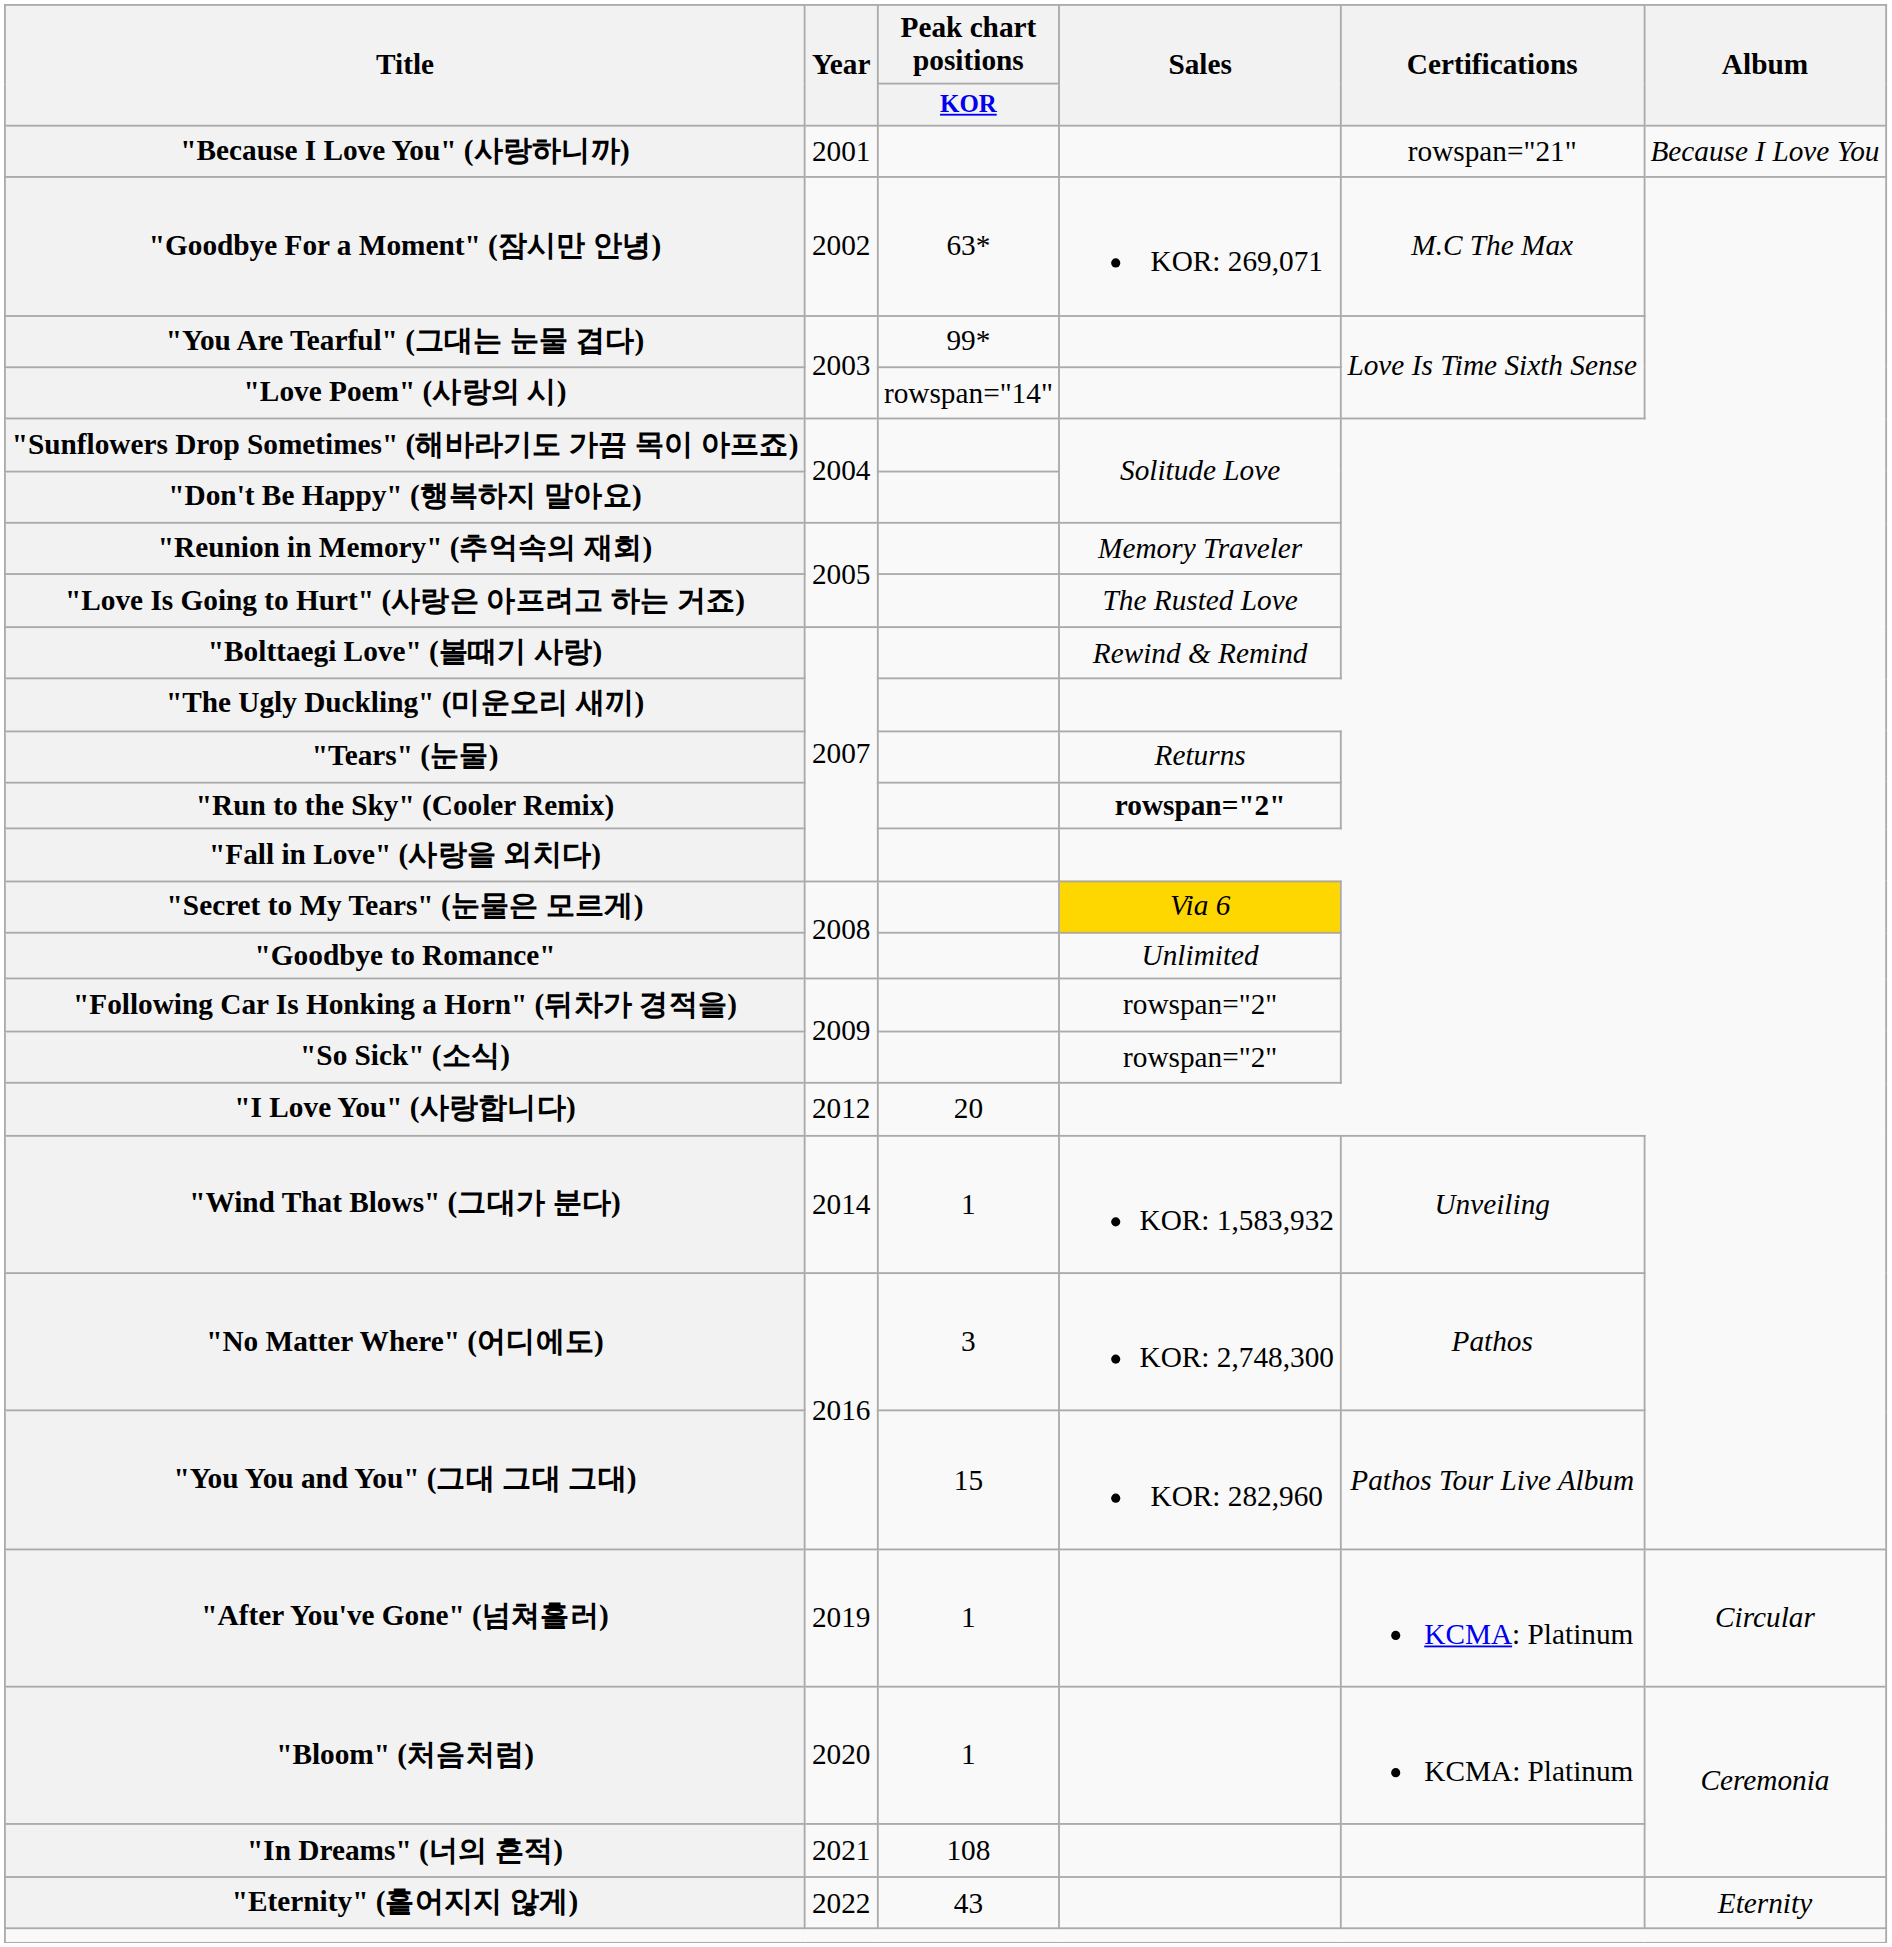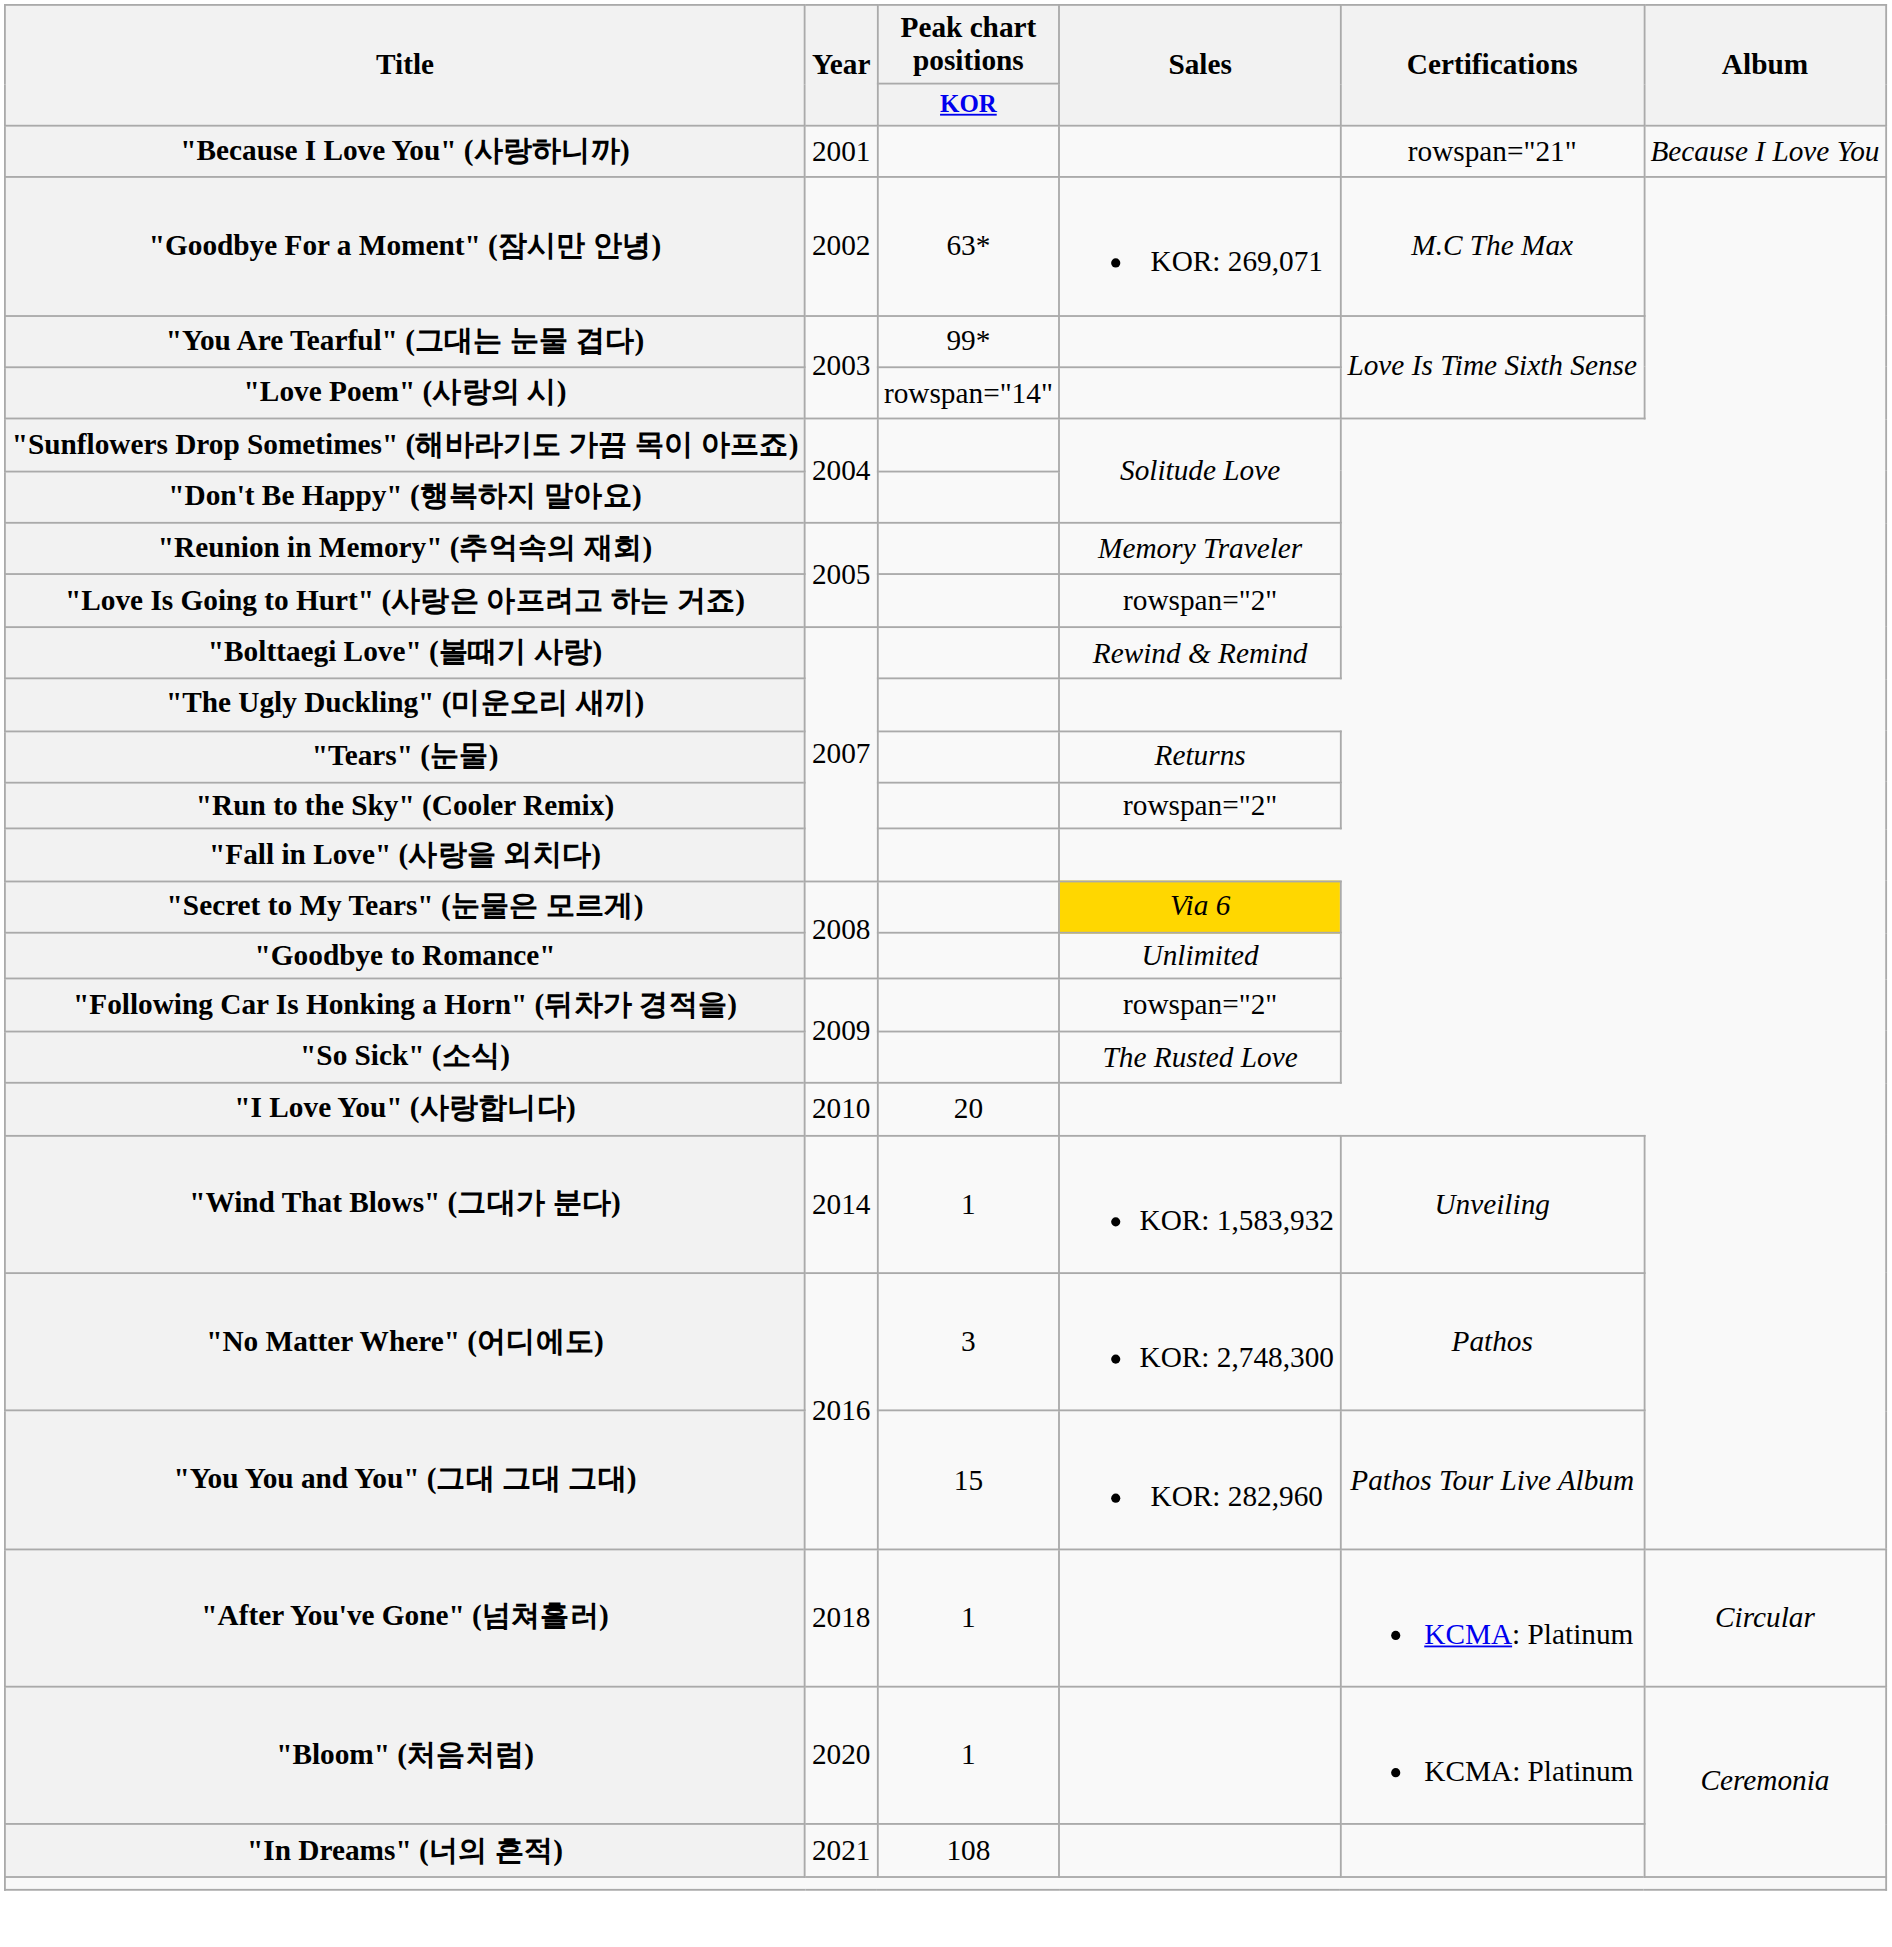(1200, 600) The Rusted Love -> (1200, 600) rowspan="2"
(1200, 805) bold -> (1200, 805) normal
(1200, 1056) rowspan="2" -> (1200, 1056) The Rusted Love
(841, 1108) 2012 -> (841, 1108) 2010
(841, 1617) 2019 -> (841, 1617) 2018
- row: (405, 1901)
